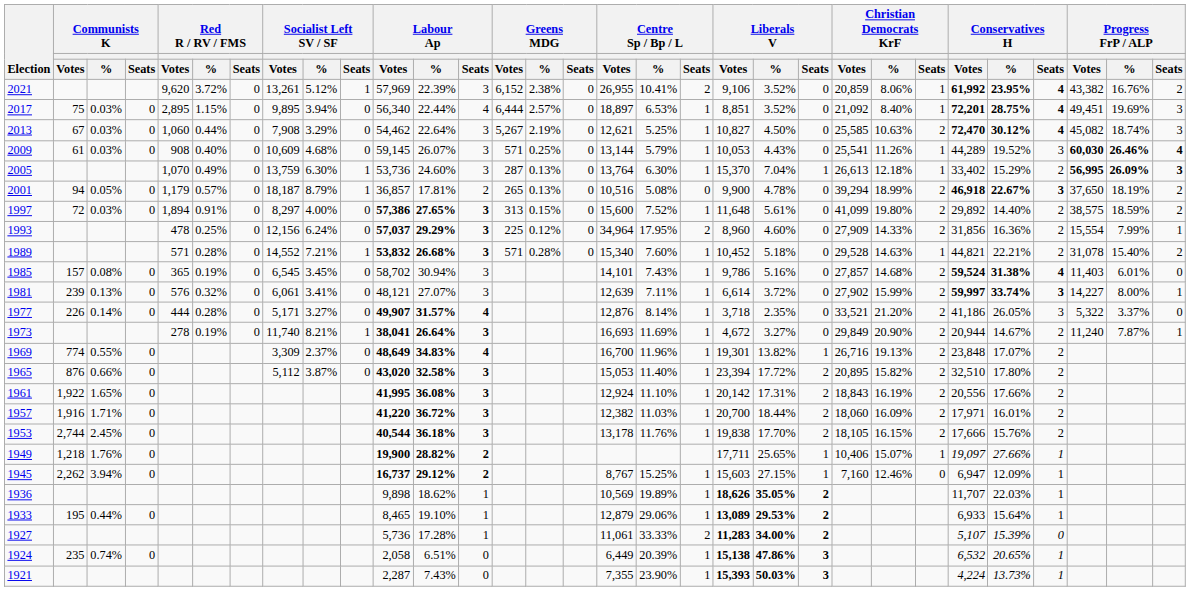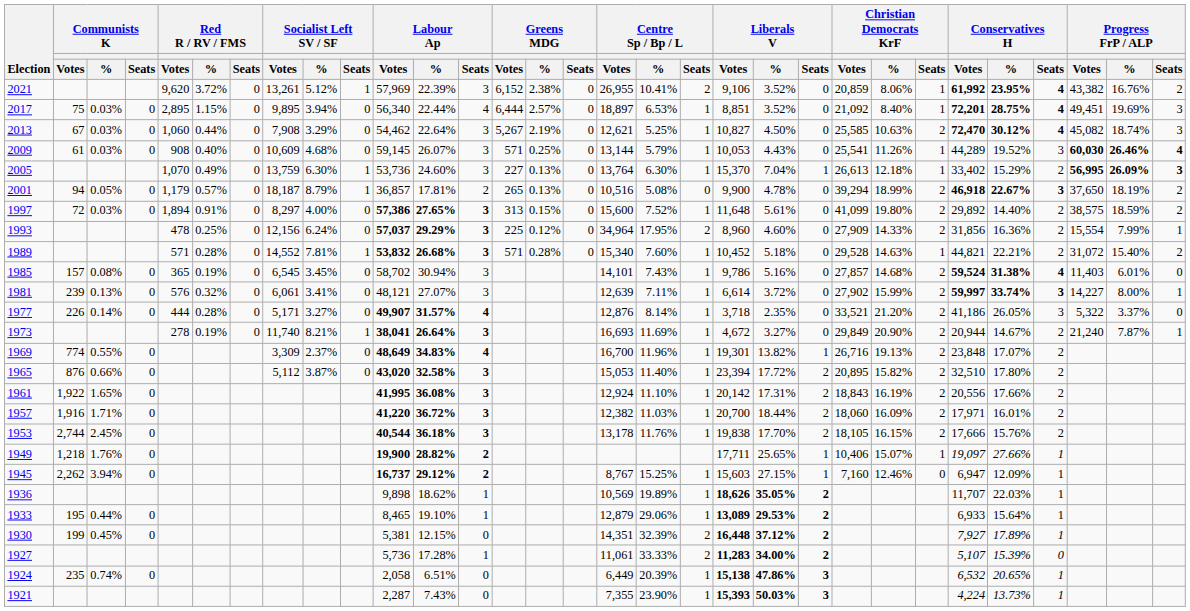(514, 170) 287 -> (514, 170) 227
(321, 251) 7.21% -> (321, 251) 7.81%
(1087, 251) 31,078 -> (1087, 251) 31,072
(1087, 332) 11,240 -> (1087, 332) 21,240
+ row: (20, 535)
